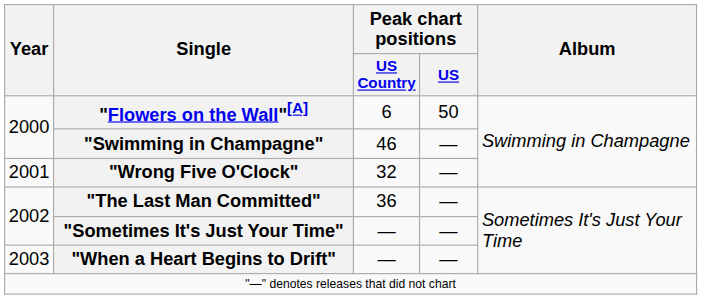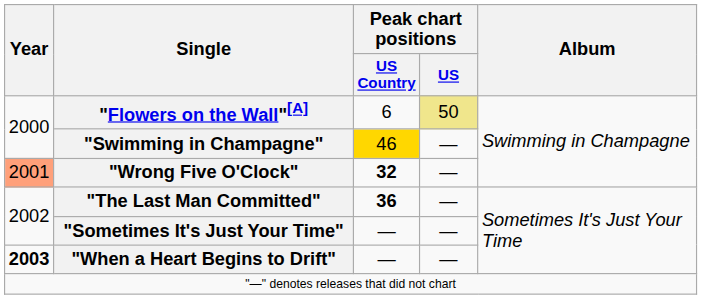(448, 112) no background -> (448, 112) khaki background
(387, 143) no background -> (387, 143) gold background
(29, 172) no background -> (29, 172) lightsalmon background
(387, 172) normal -> (387, 172) bold
(387, 201) normal -> (387, 201) bold
(29, 259) normal -> (29, 259) bold
